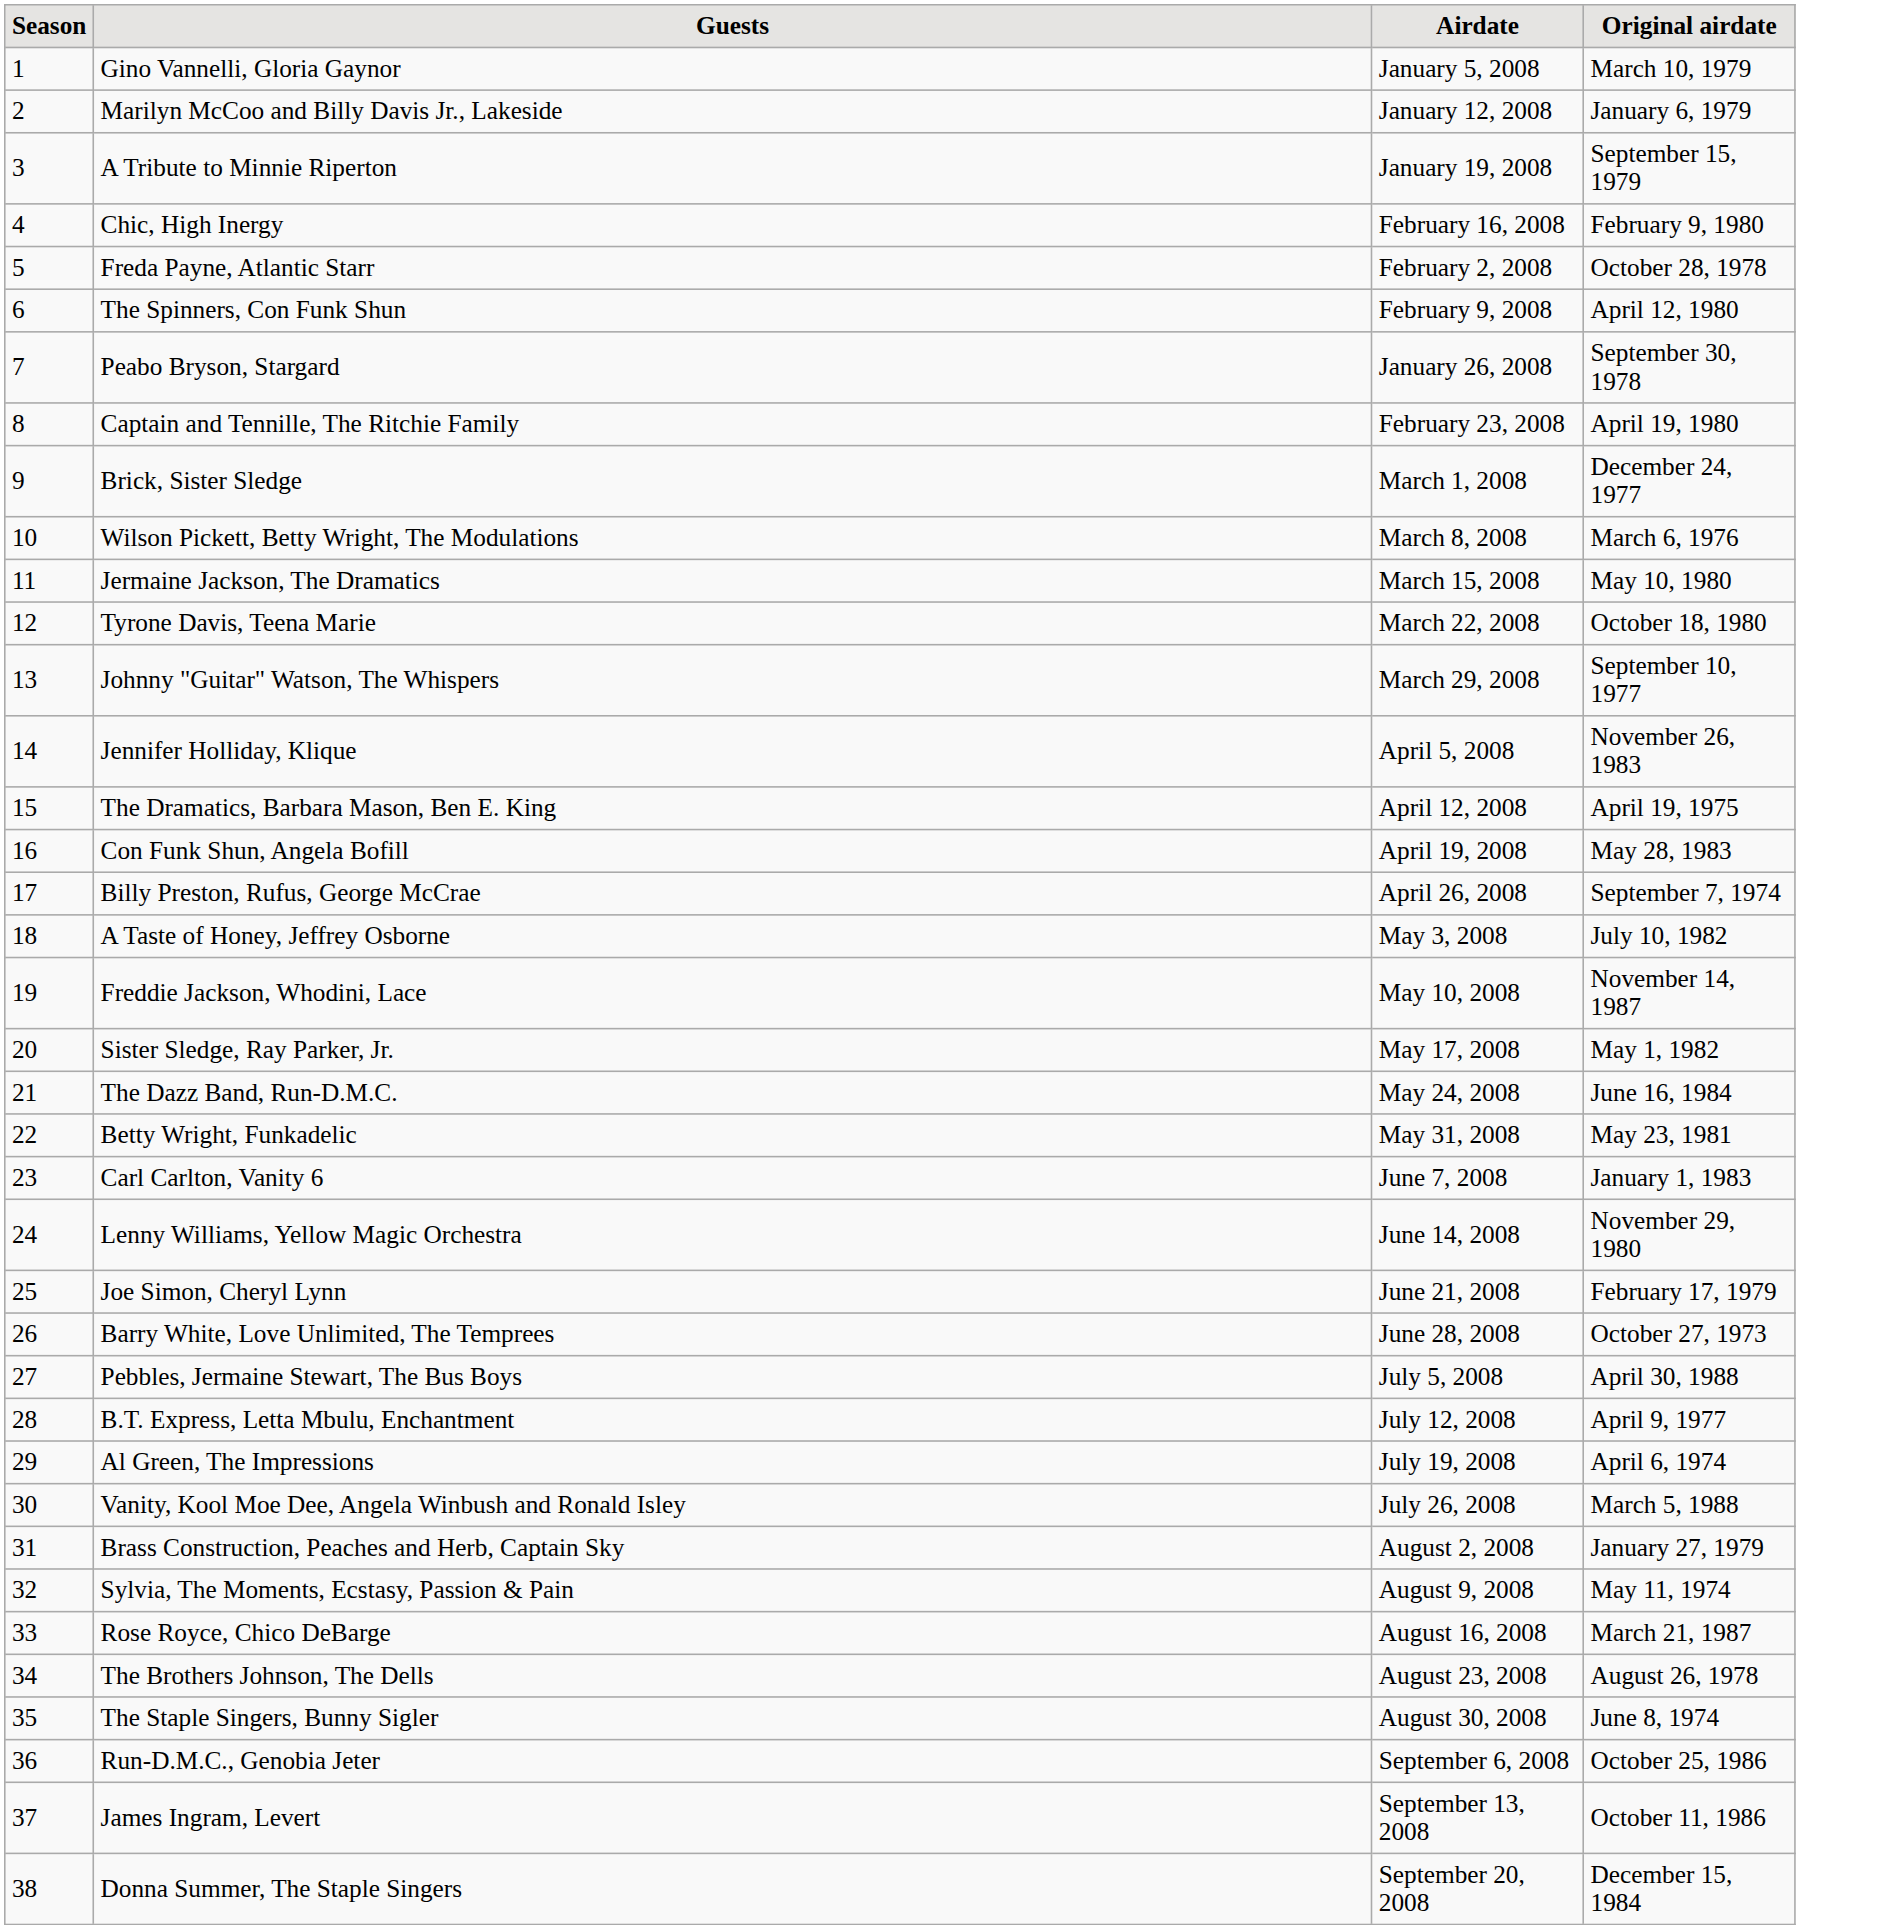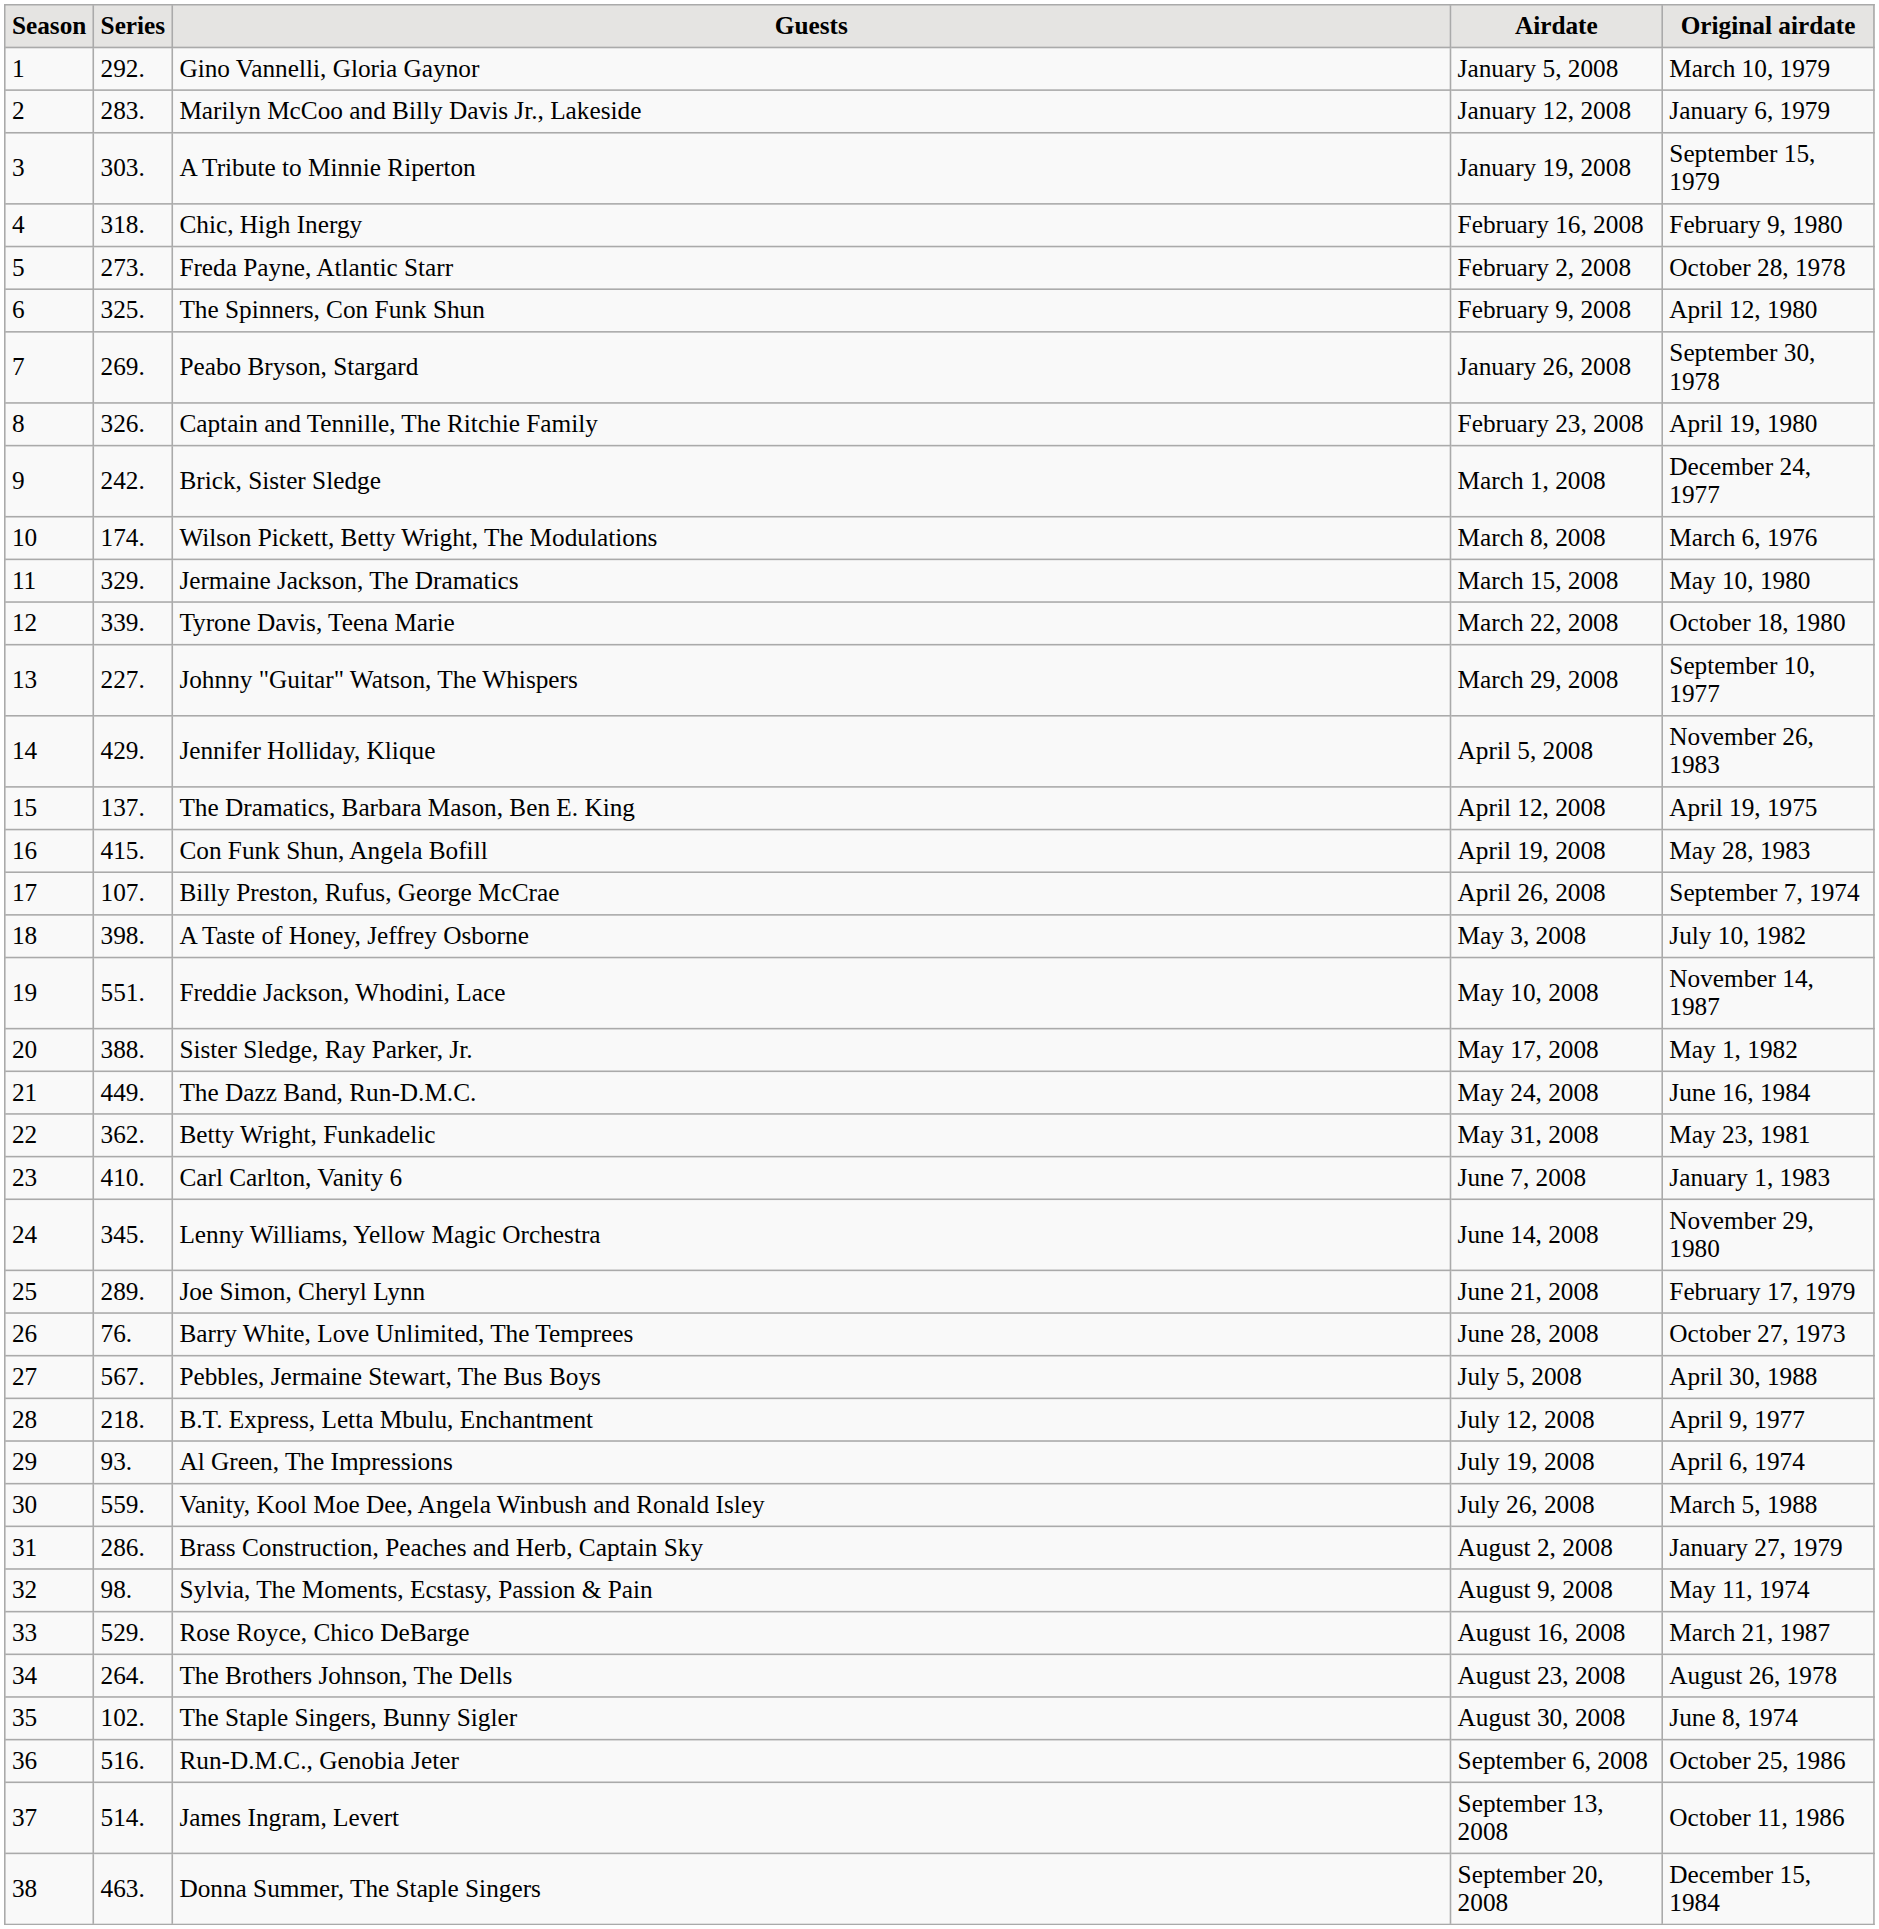+ column: (133, 25)
